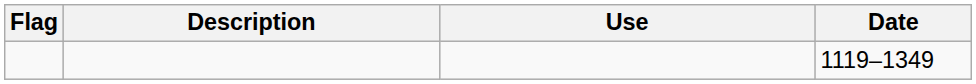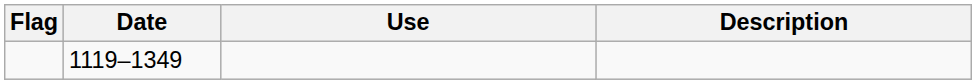columns swapped: (893, 23) <-> (251, 23)
